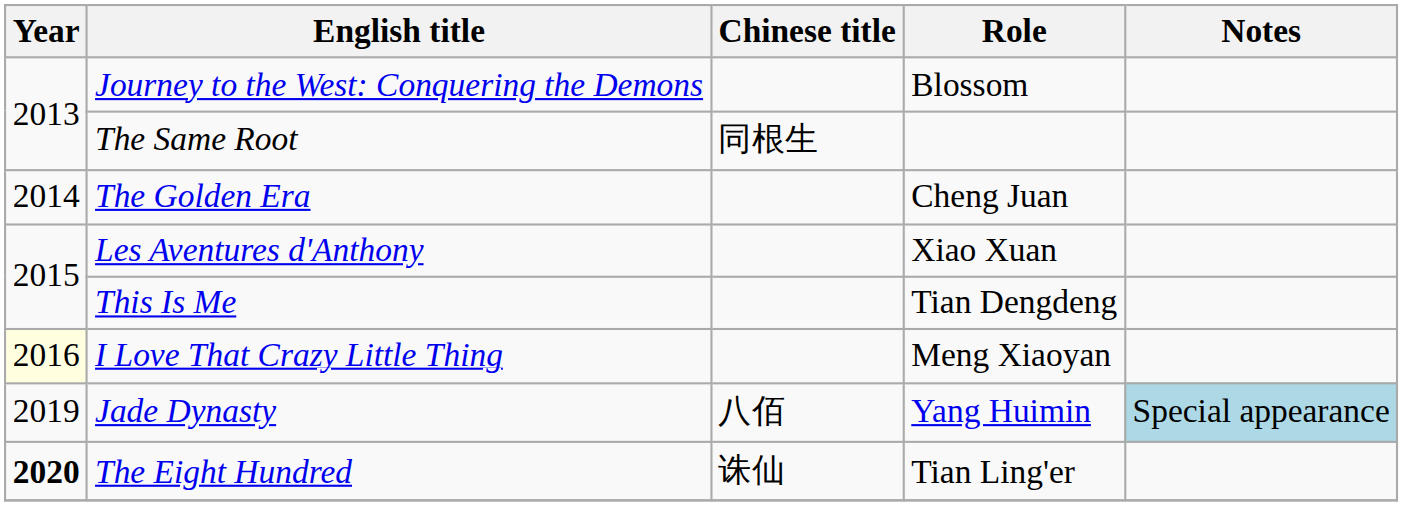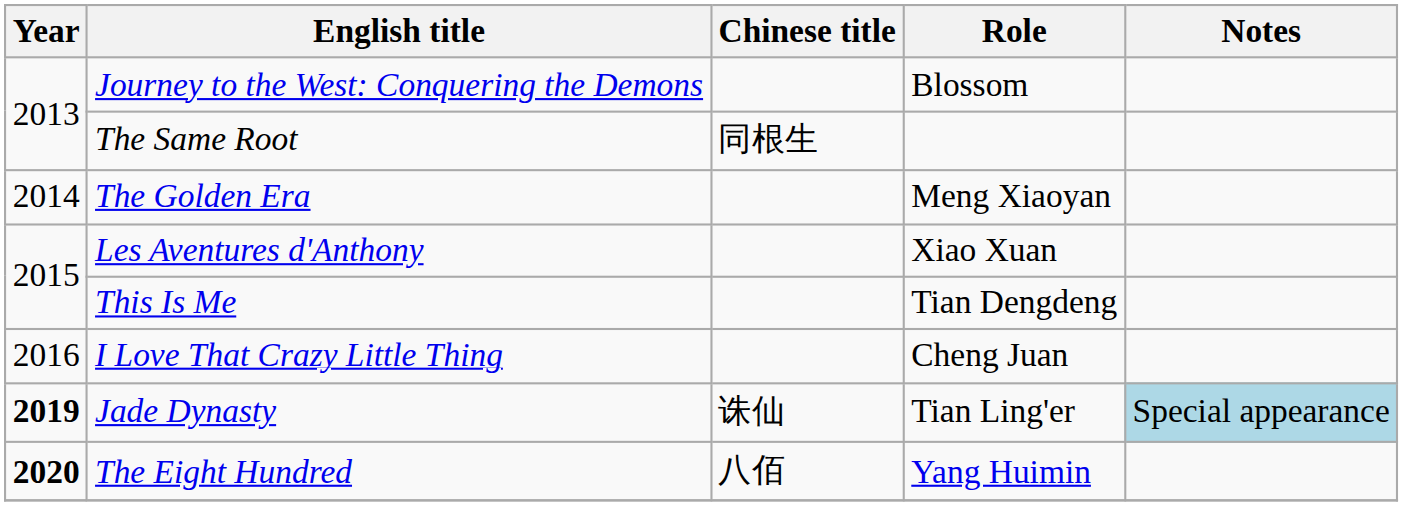(990, 196) Cheng Juan -> (1011, 196) Meng Xiaoyan
(46, 355) lightyellow background -> (46, 355) no background
(1011, 355) Meng Xiaoyan -> (990, 355) Cheng Juan
(46, 411) normal -> (46, 411) bold
(752, 410) 八佰 -> (752, 410) 诛仙
(1001, 411) Yang Huimin -> (993, 411) Tian Ling'er
(752, 469) 诛仙 -> (752, 469) 八佰
(993, 470) Tian Ling'er -> (1001, 470) Yang Huimin
